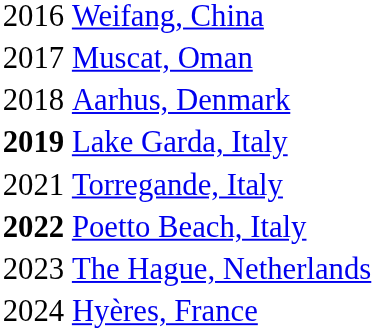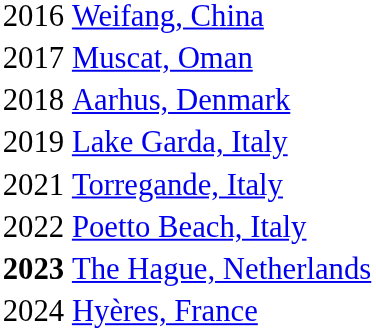(33, 142) bold -> (33, 142) normal
(33, 226) bold -> (33, 226) normal
(33, 269) normal -> (33, 269) bold
